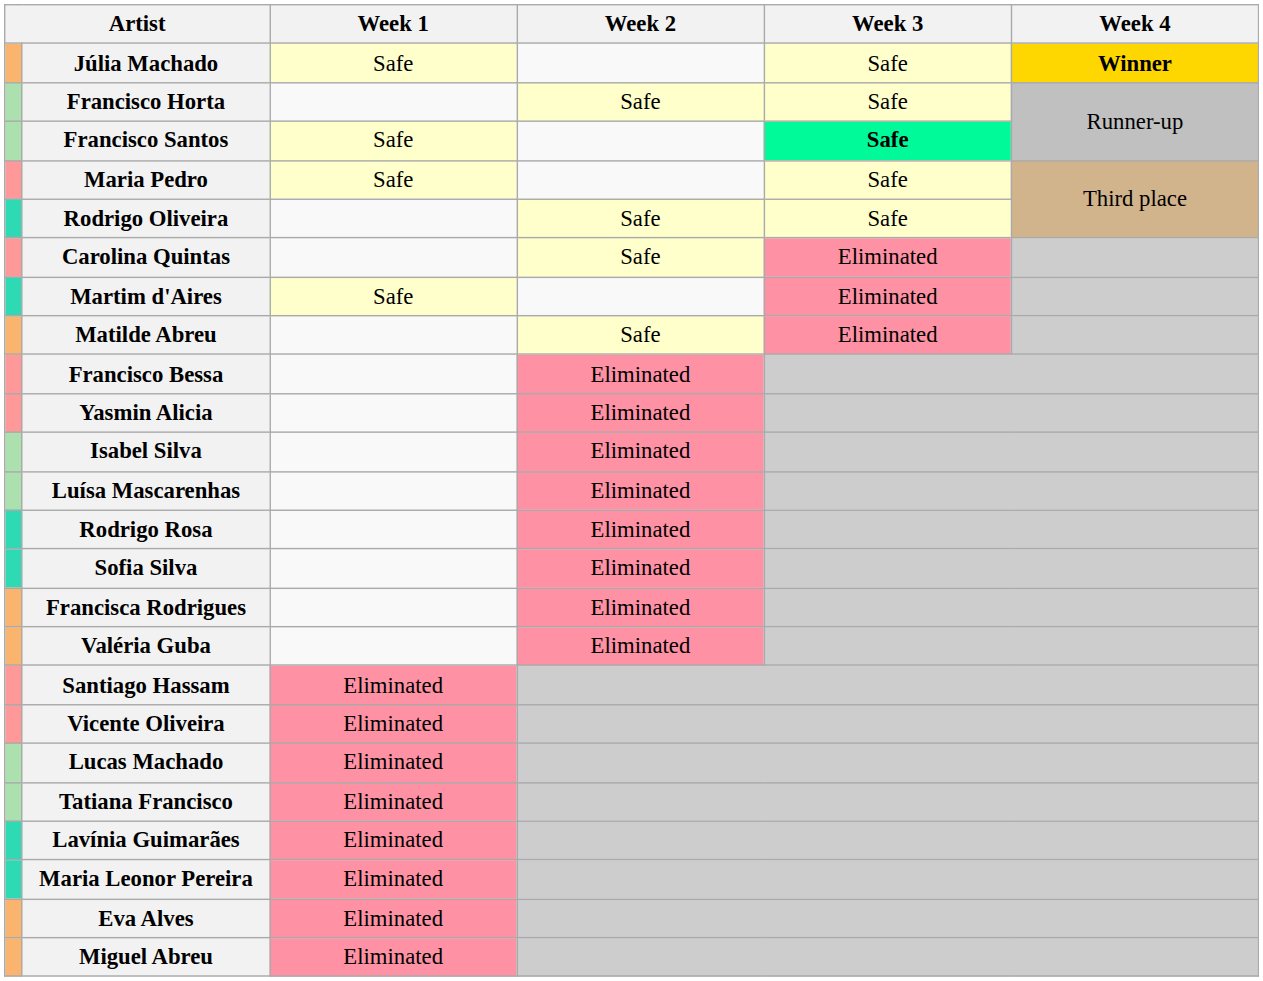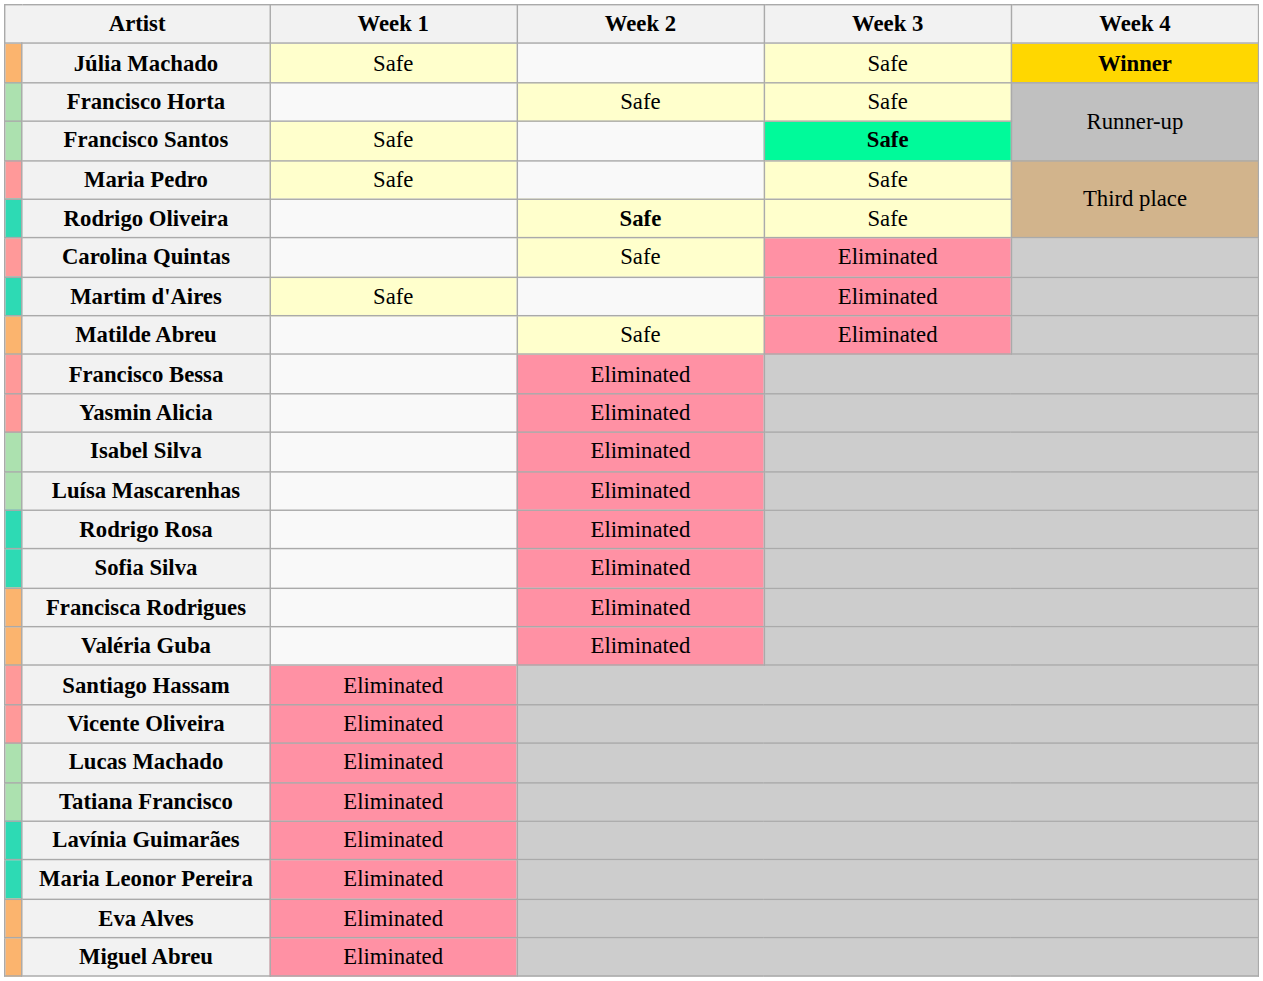(640, 218) normal -> (640, 218) bold
